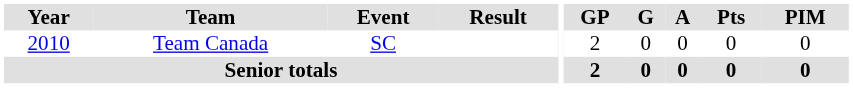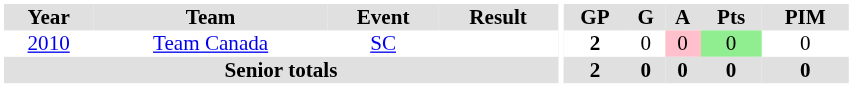(595, 43) normal -> (595, 43) bold
(683, 43) no background -> (683, 43) pink background
(731, 43) no background -> (731, 43) lightgreen background
